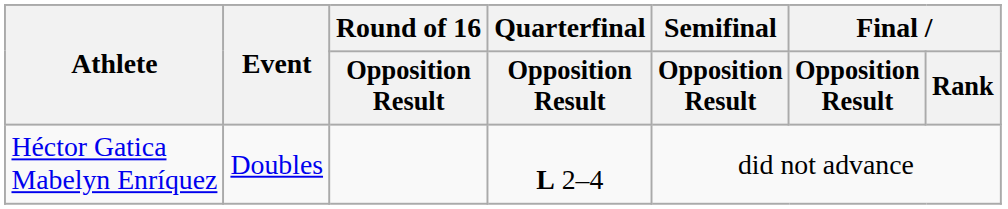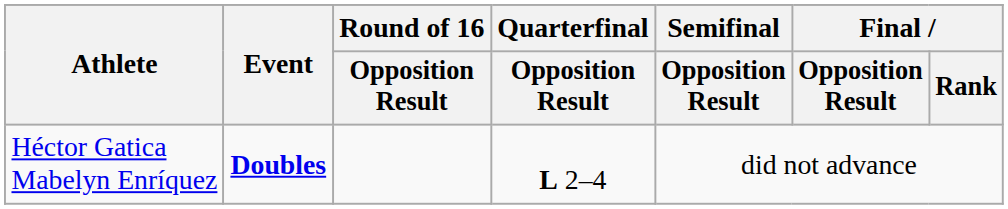(277, 164) normal -> (278, 164) bold
